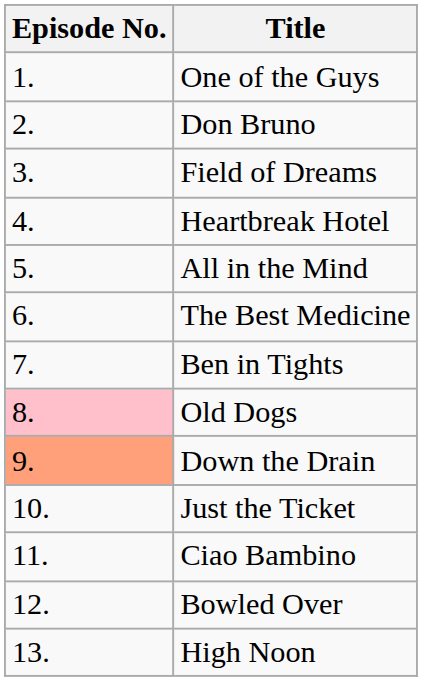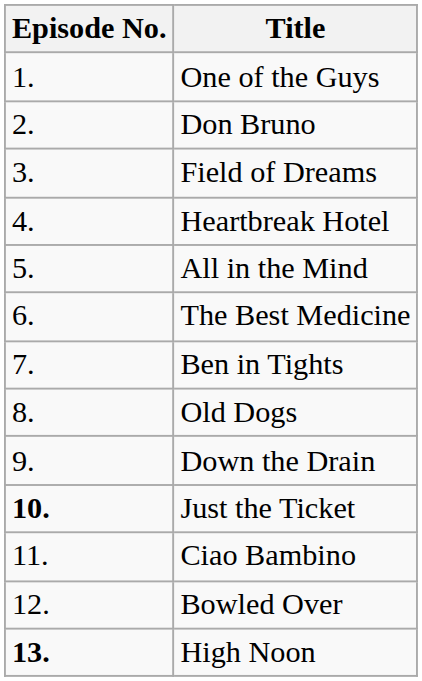(23, 412) pink background -> (23, 412) no background
(23, 460) lightsalmon background -> (23, 460) no background
(31, 508) normal -> (31, 508) bold
(31, 651) normal -> (31, 651) bold
